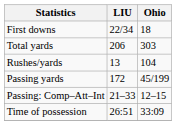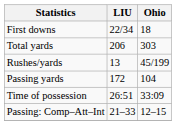(148, 62) 104 -> (155, 62) 45/199
(155, 79) 45/199 -> (148, 79) 104
rows swapped: (56, 95) <-> (47, 112)
